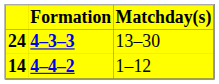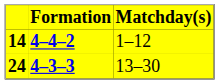rows swapped: (17, 41) <-> (17, 66)
